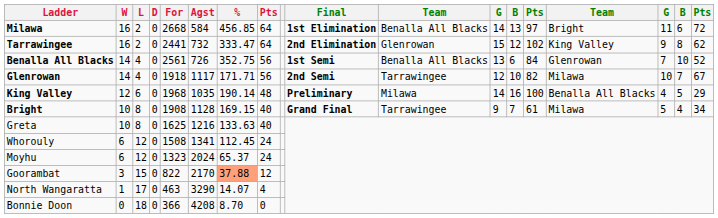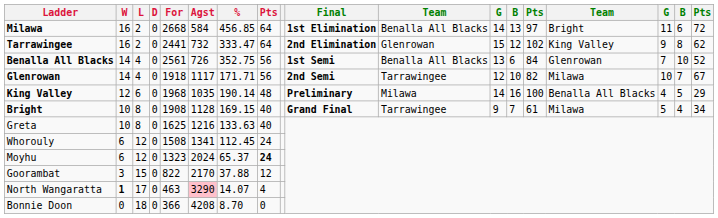(266, 157) normal -> (266, 157) bold
(234, 173) lightsalmon background -> (234, 173) no background
(121, 190) normal -> (121, 190) bold
(203, 190) no background -> (203, 190) pink background
